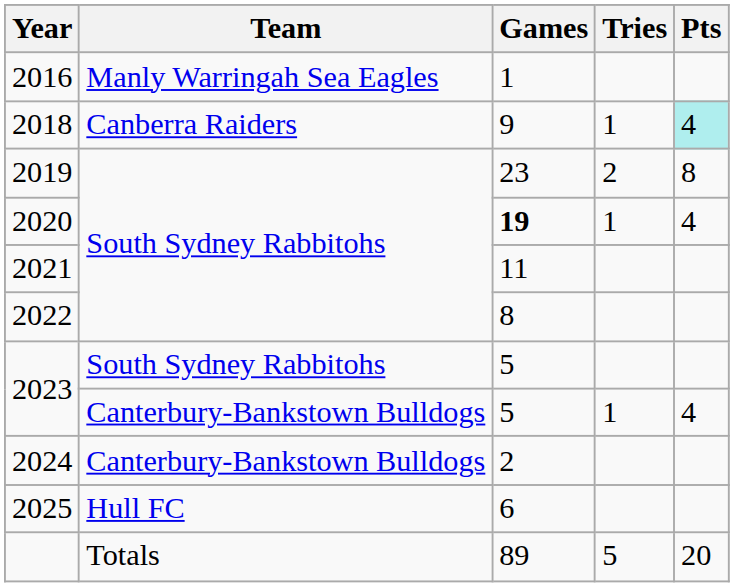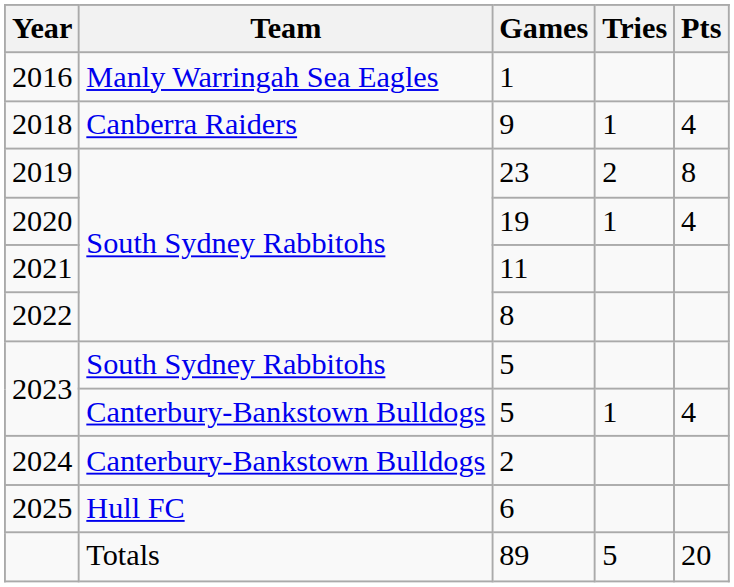(689, 124) paleturquoise background -> (689, 124) no background
(514, 220) bold -> (514, 220) normal
